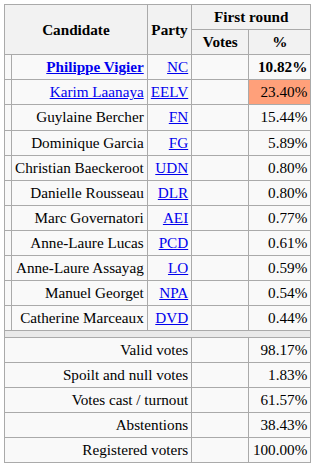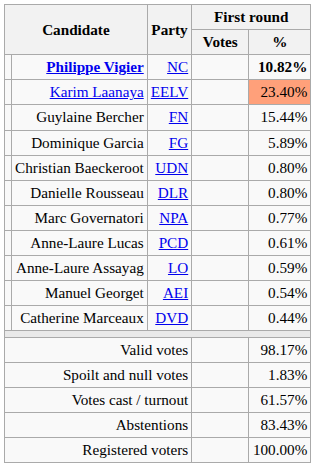(176, 217) AEI -> (174, 217) NPA
(174, 292) NPA -> (176, 292) AEI
(284, 425) 38.43% -> (284, 425) 83.43%
